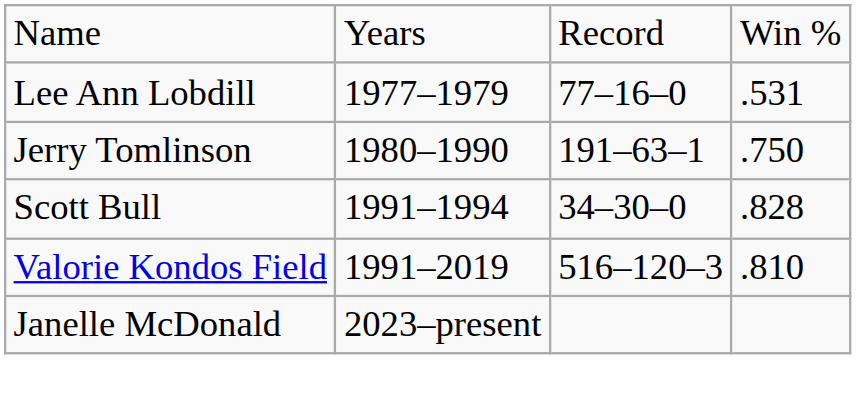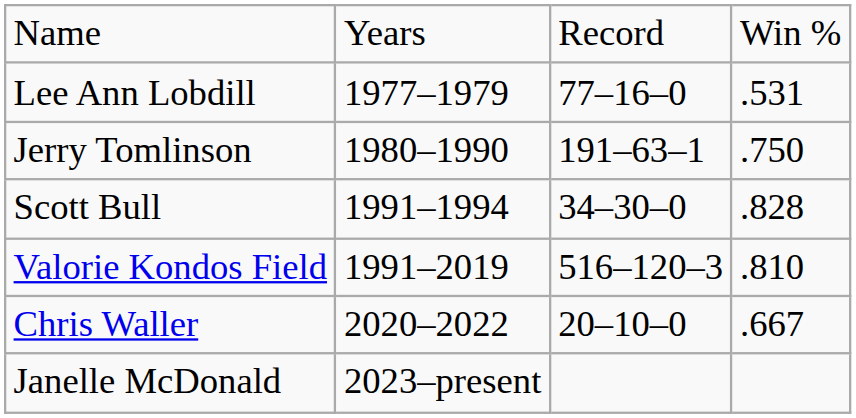+ row: (106, 324)
